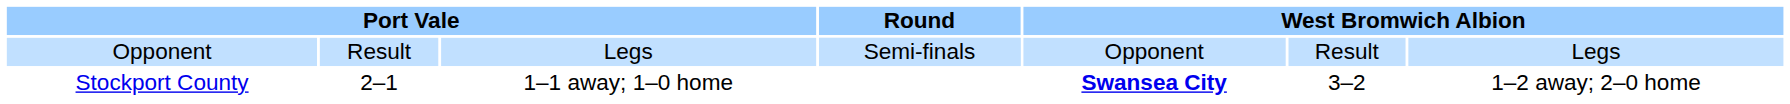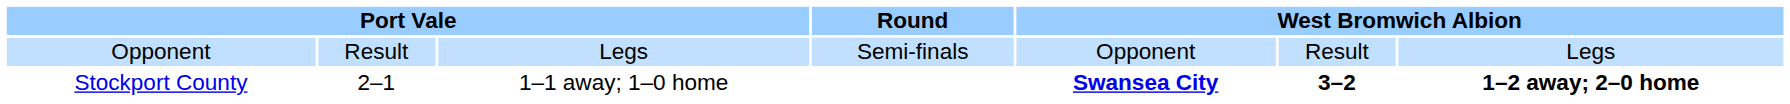(1347, 82) normal -> (1337, 82) bold
(1596, 82) normal -> (1591, 82) bold
